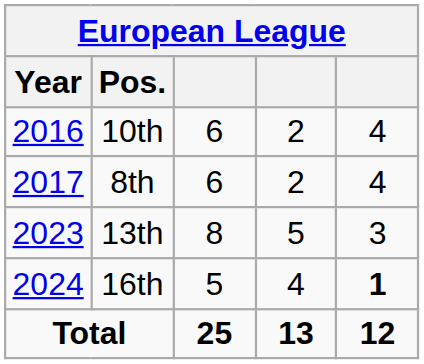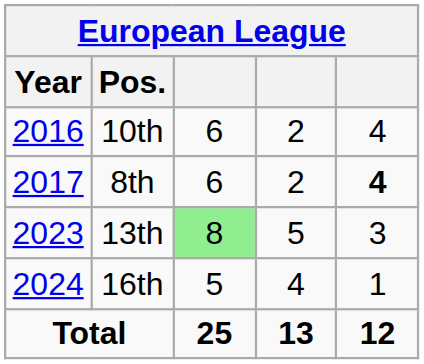(378, 182) normal -> (378, 182) bold
(214, 233) no background -> (214, 233) lightgreen background
(378, 283) bold -> (378, 283) normal
